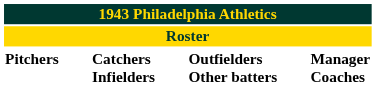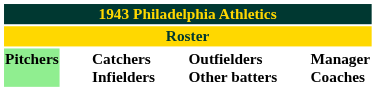(32, 58) no background -> (32, 58) lightgreen background
